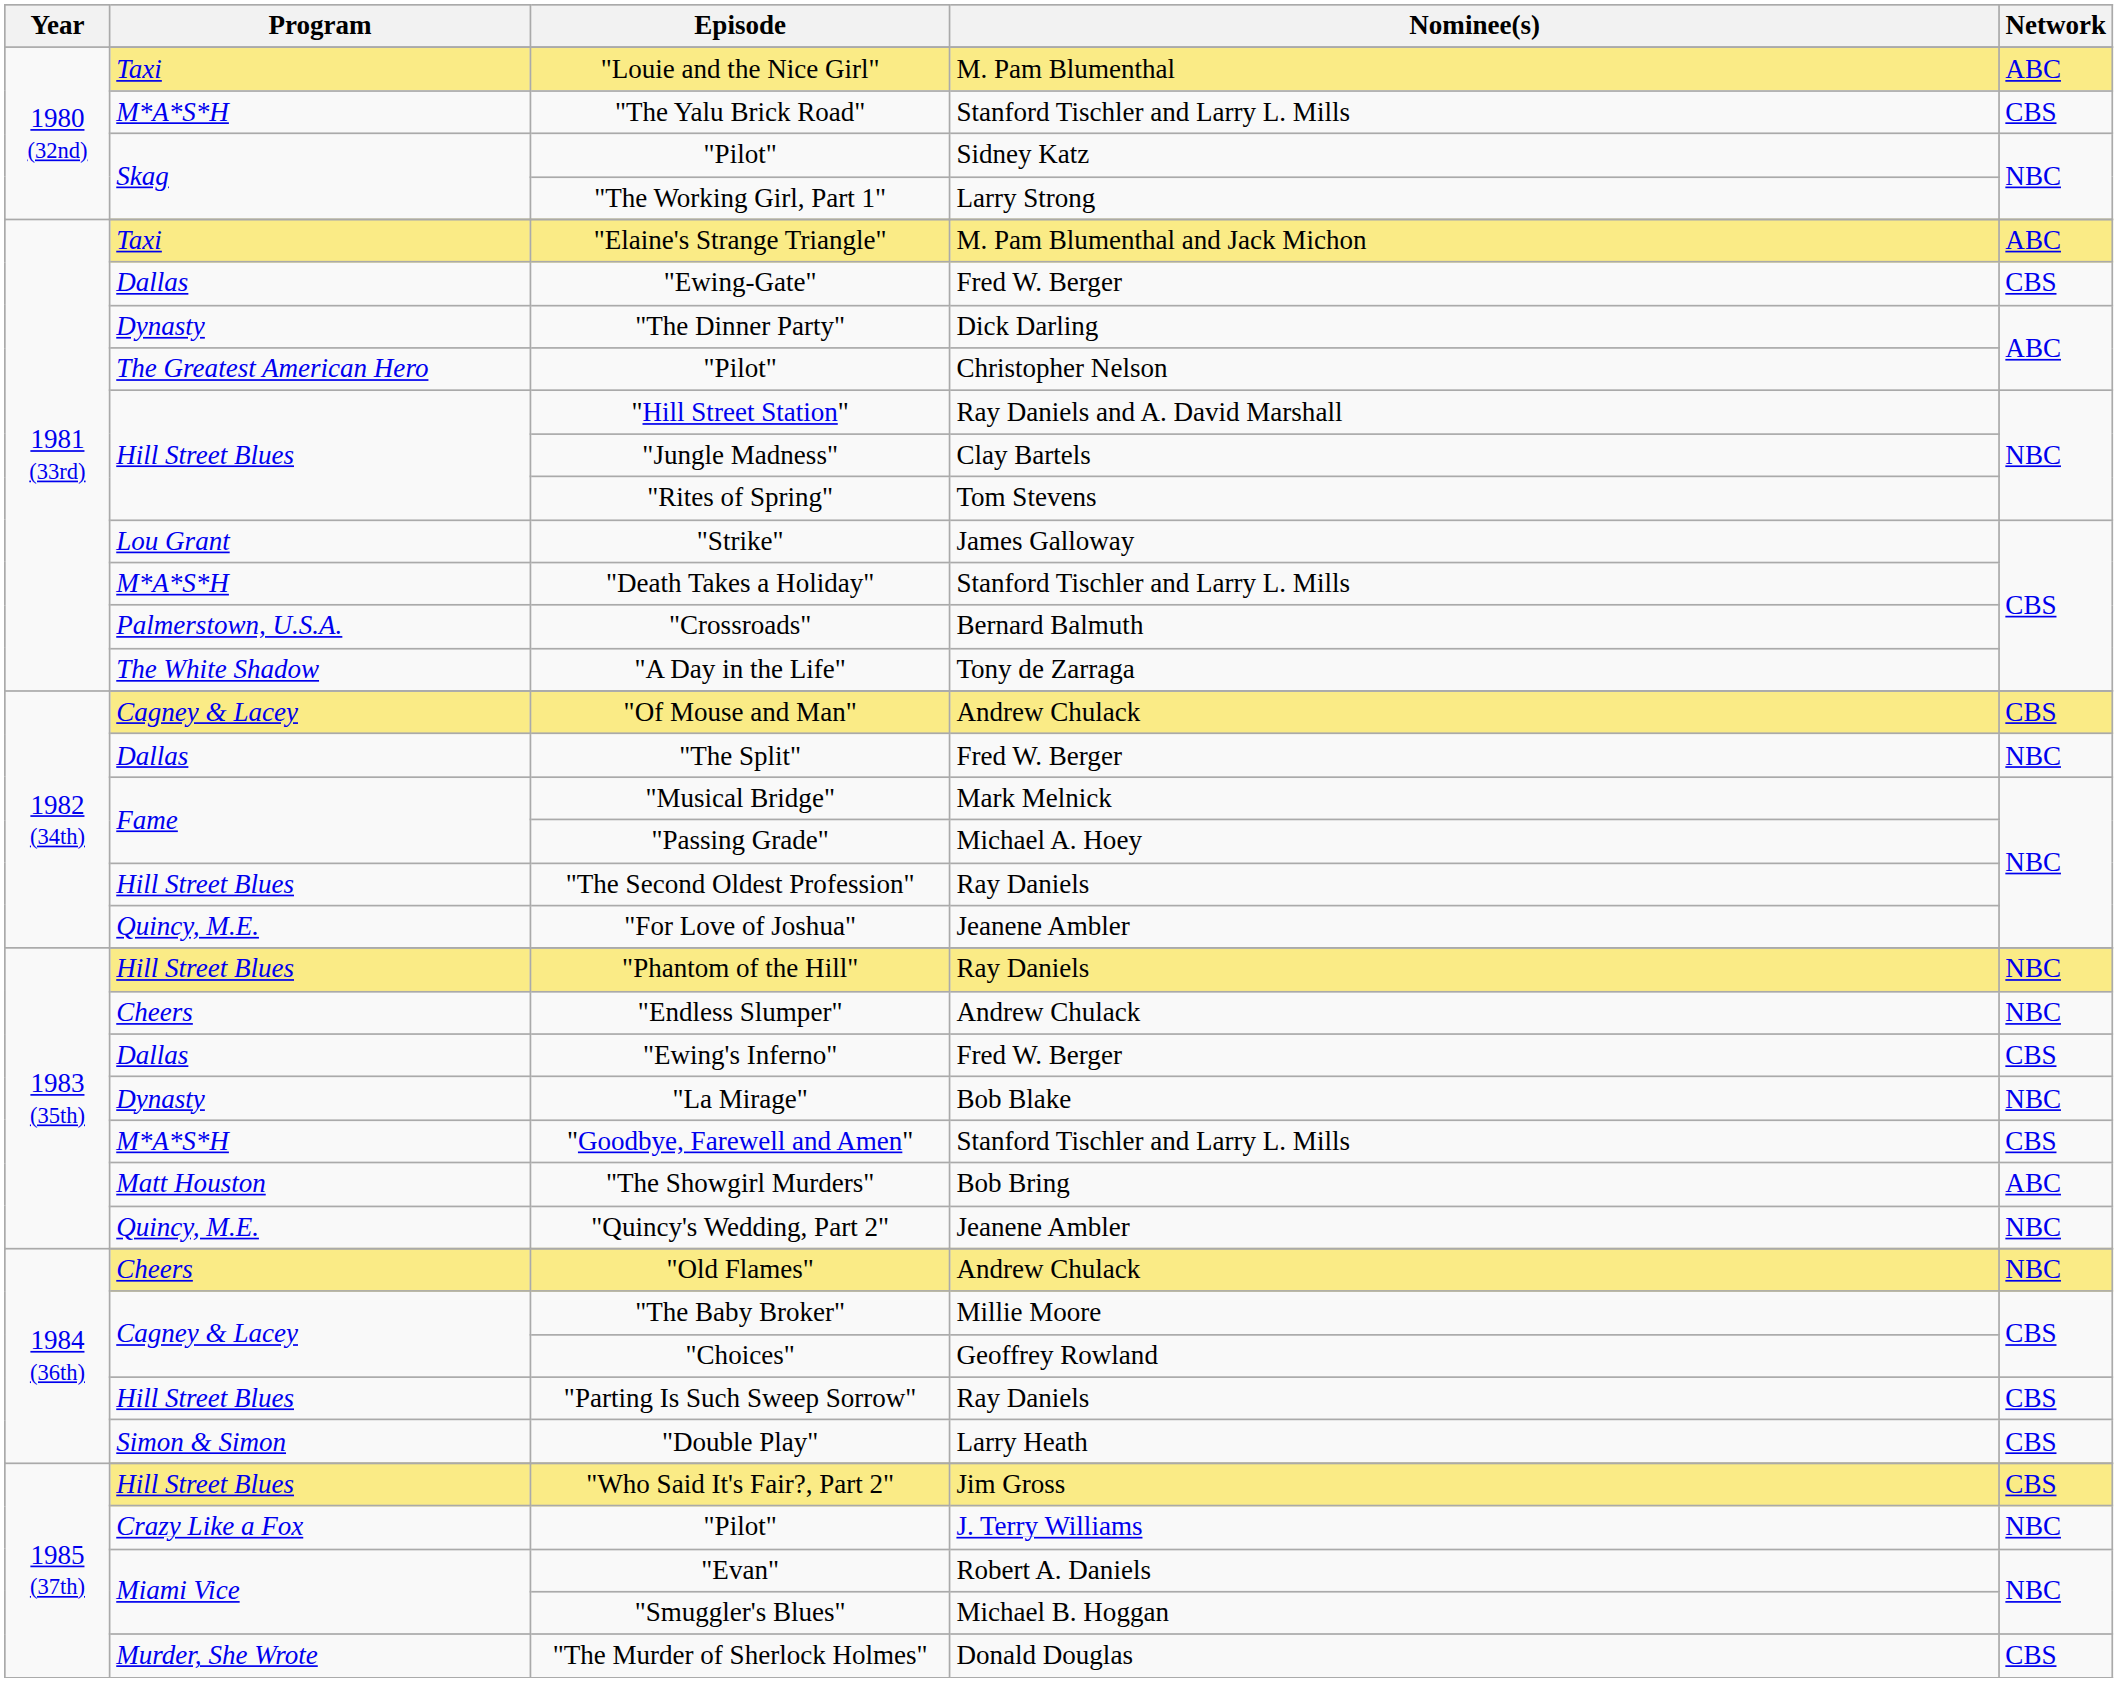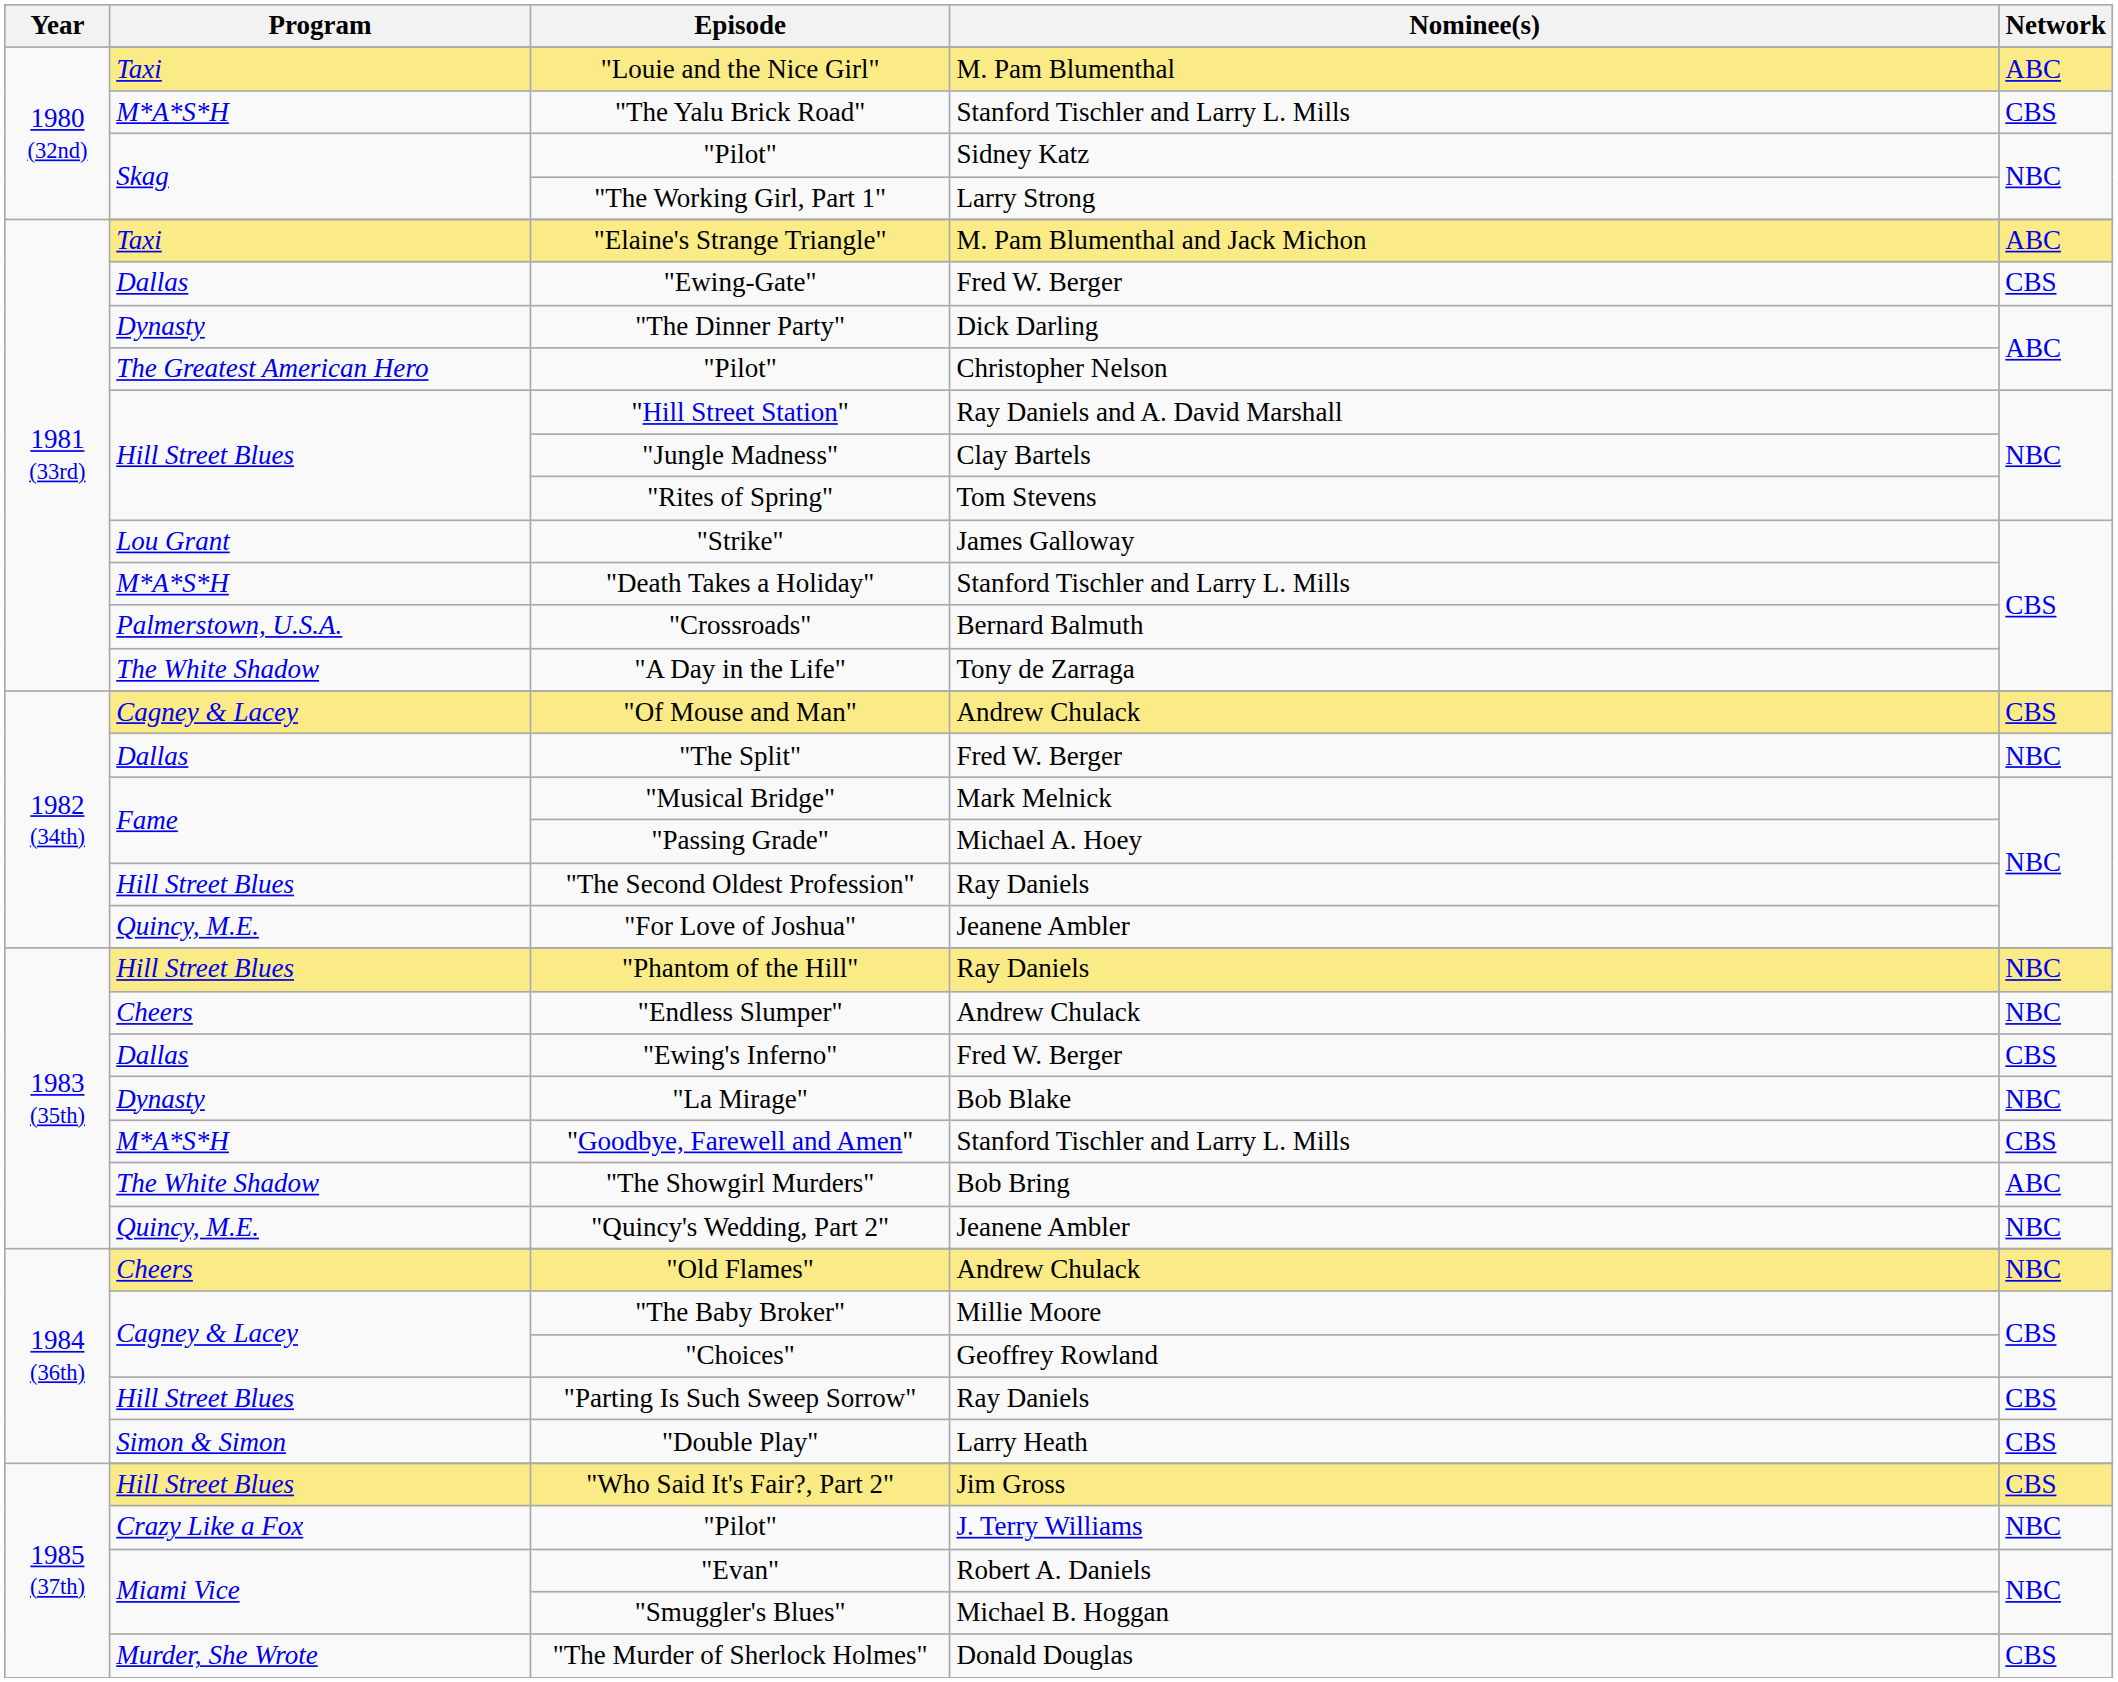(191, 1183) Matt Houston -> (218, 1183) The White Shadow
